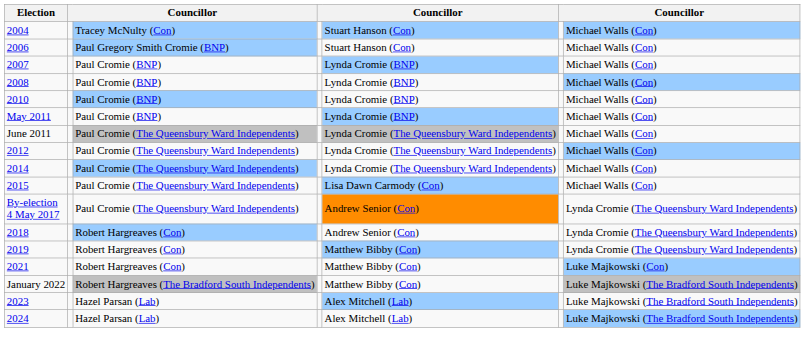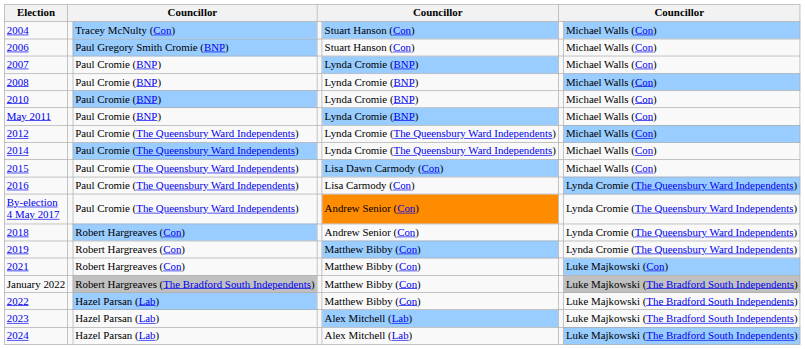- row: (29, 133)
+ row: (18, 185)
+ row: (18, 301)
